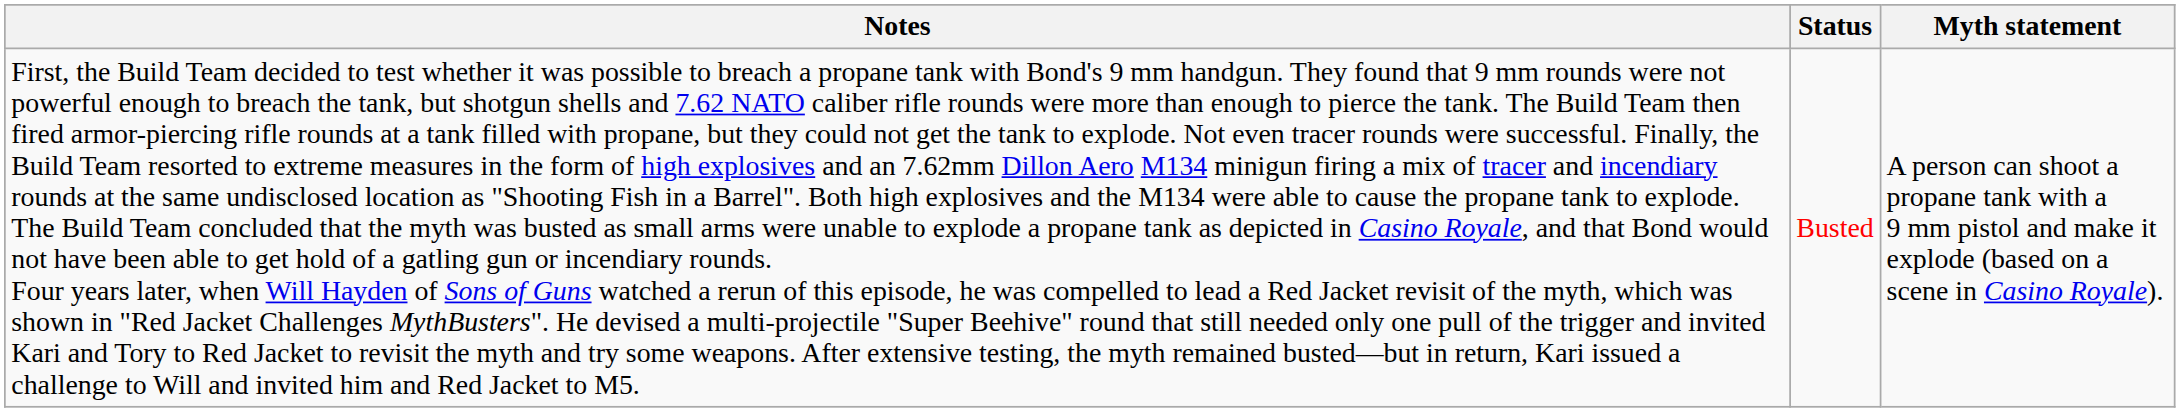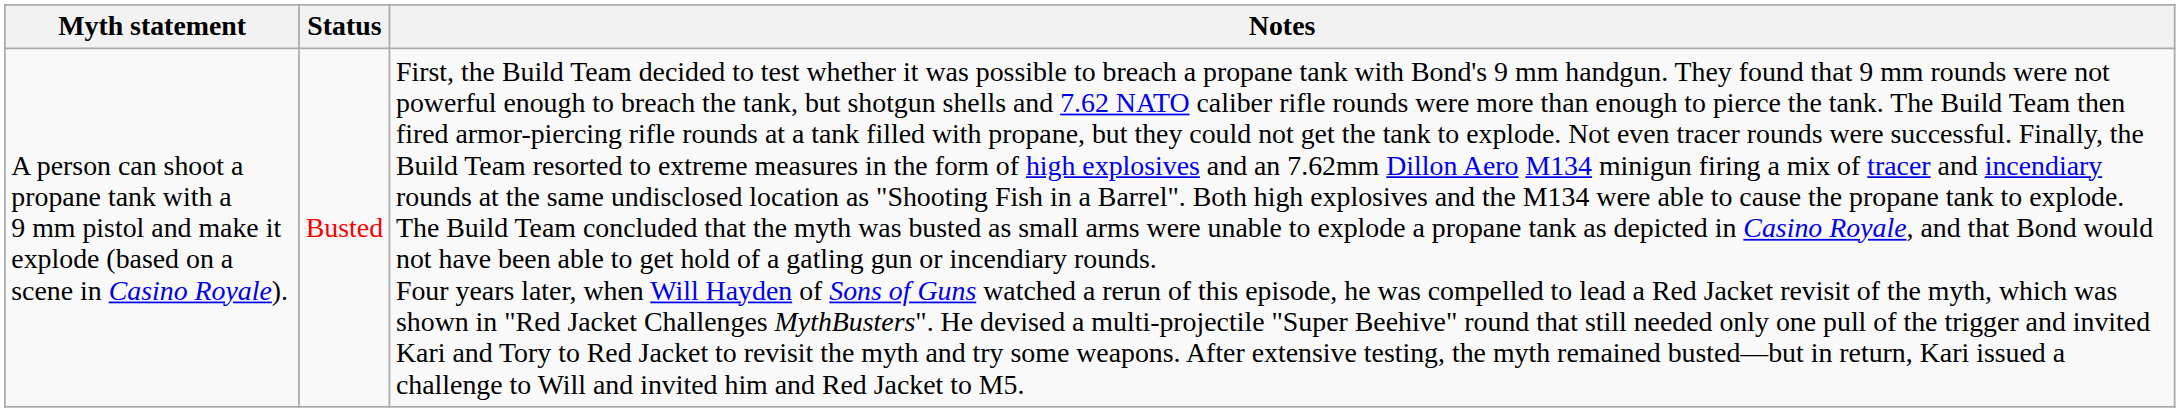columns swapped: (2027, 26) <-> (897, 26)
